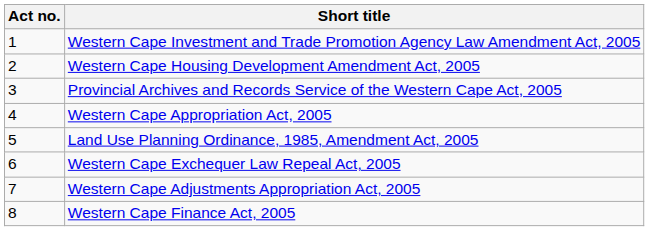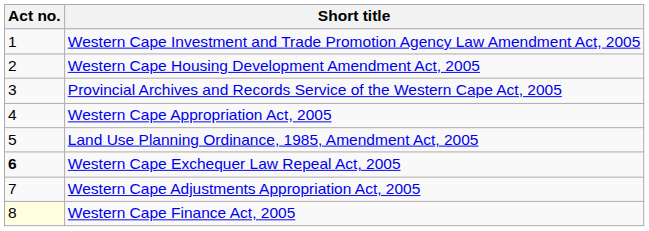(12, 164) normal -> (12, 164) bold
(12, 213) no background -> (12, 213) lightyellow background
